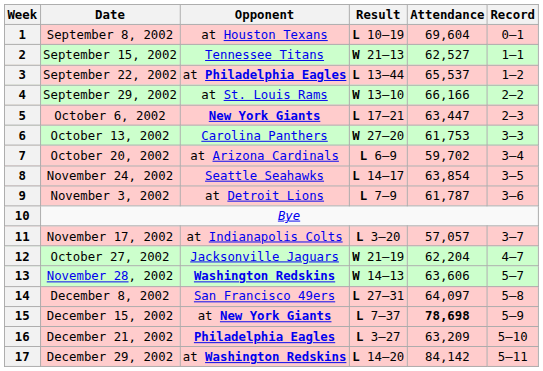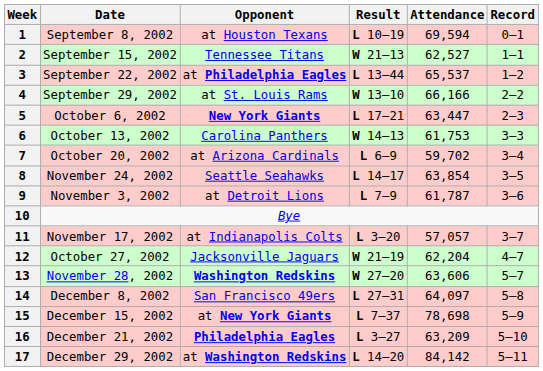(447, 35) 69,604 -> (447, 35) 69,594
(378, 135) W 27–20 -> (378, 135) W 14–13
(378, 276) W 14–13 -> (378, 276) W 27–20
(447, 316) bold -> (447, 316) normal
